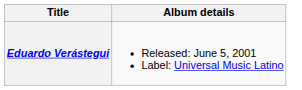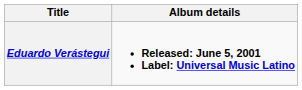(199, 59) normal -> (205, 59) bold
